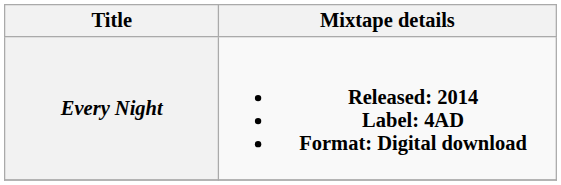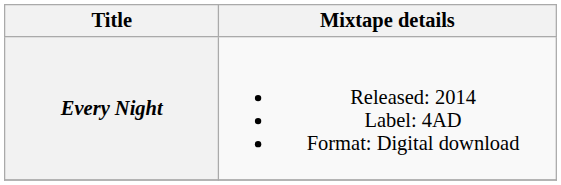(387, 120) bold -> (387, 120) normal
